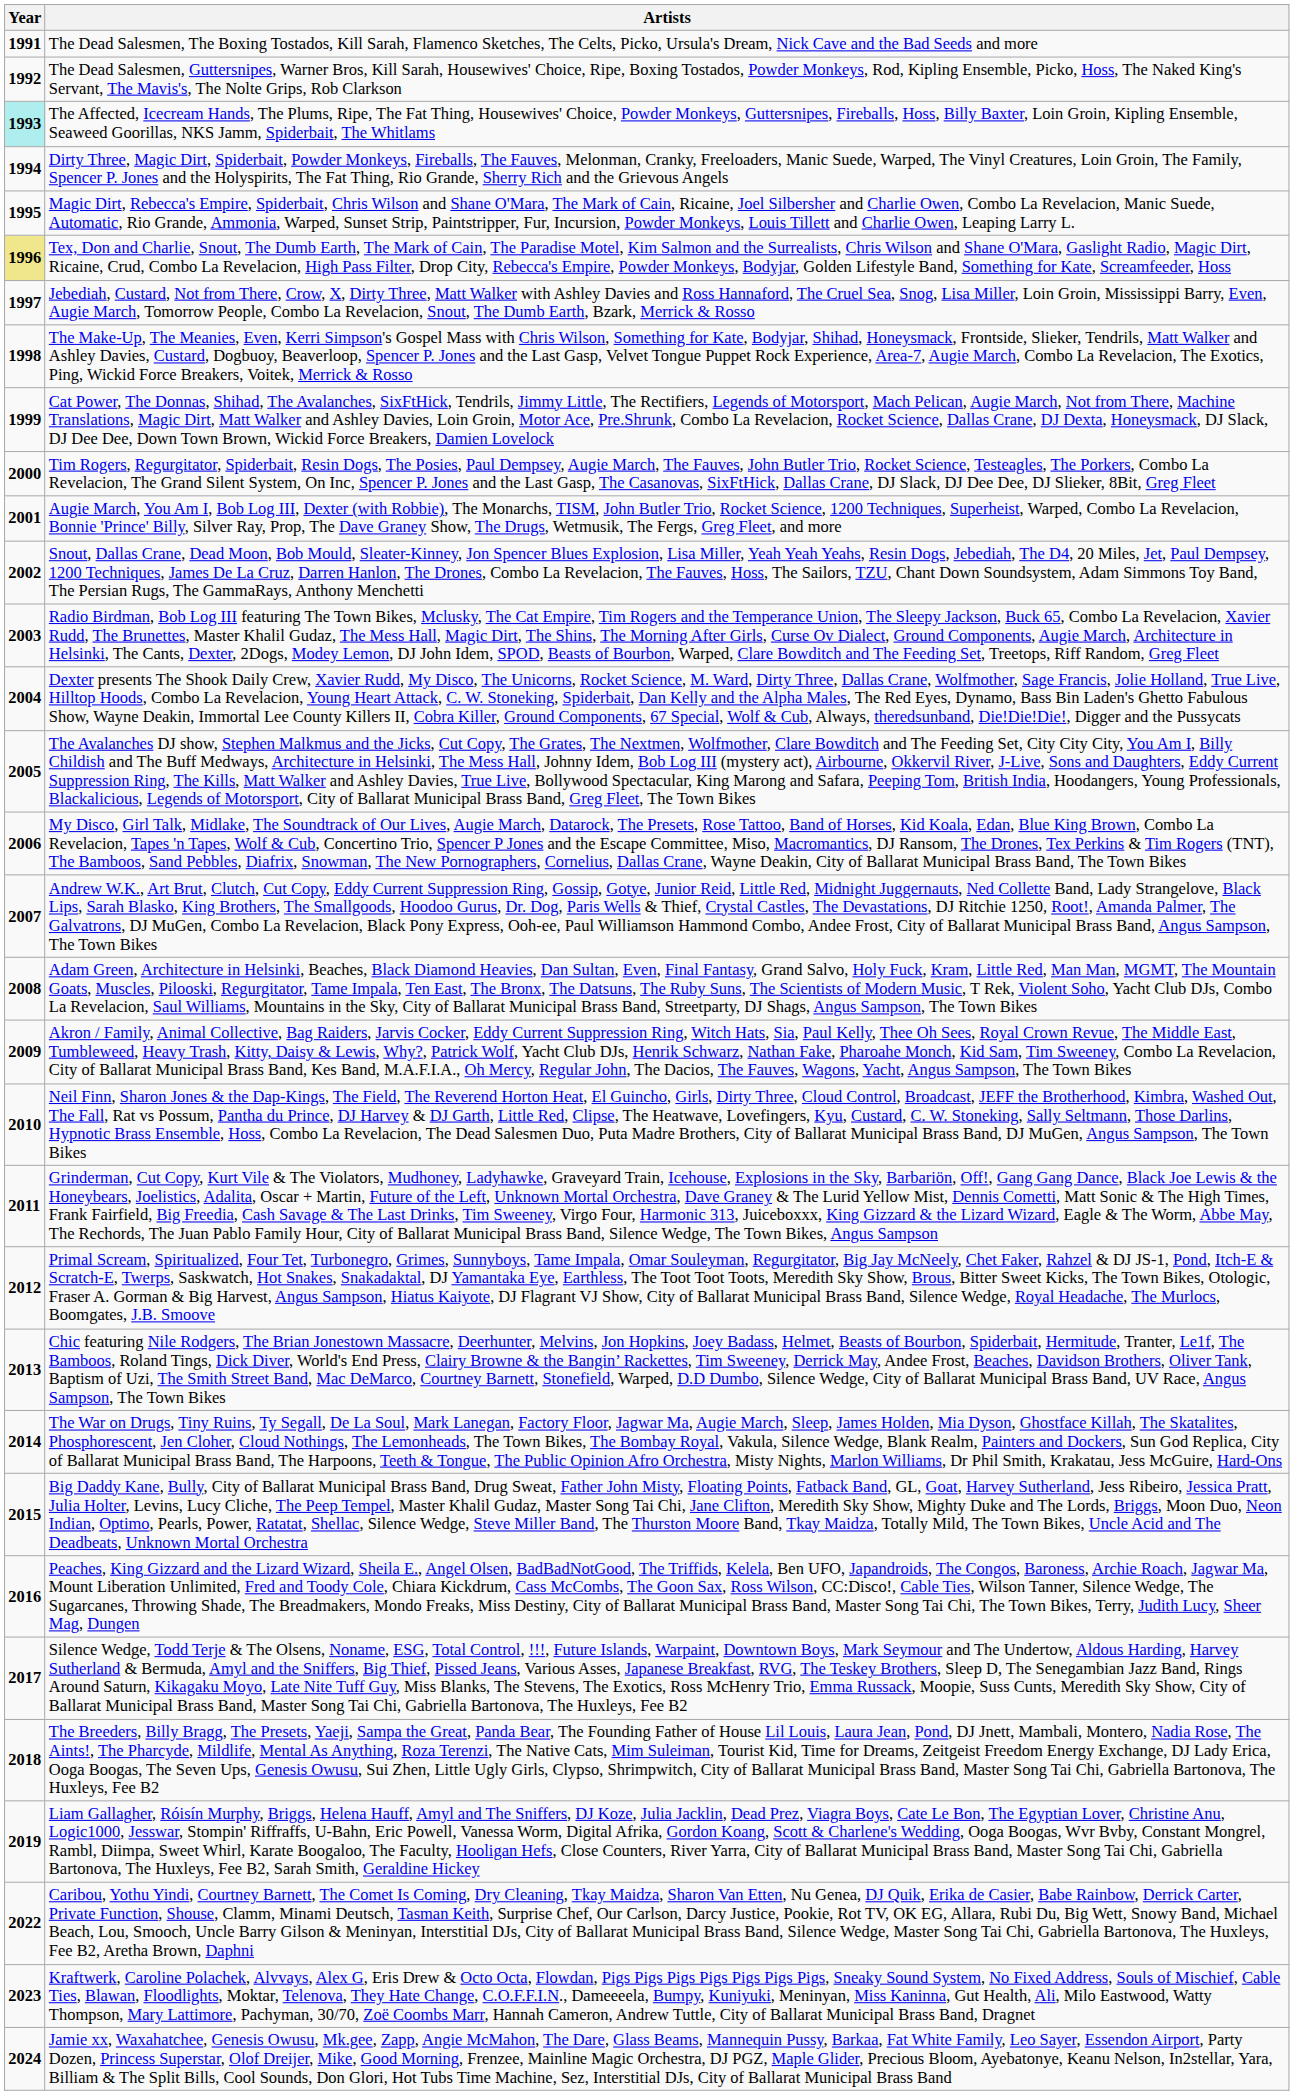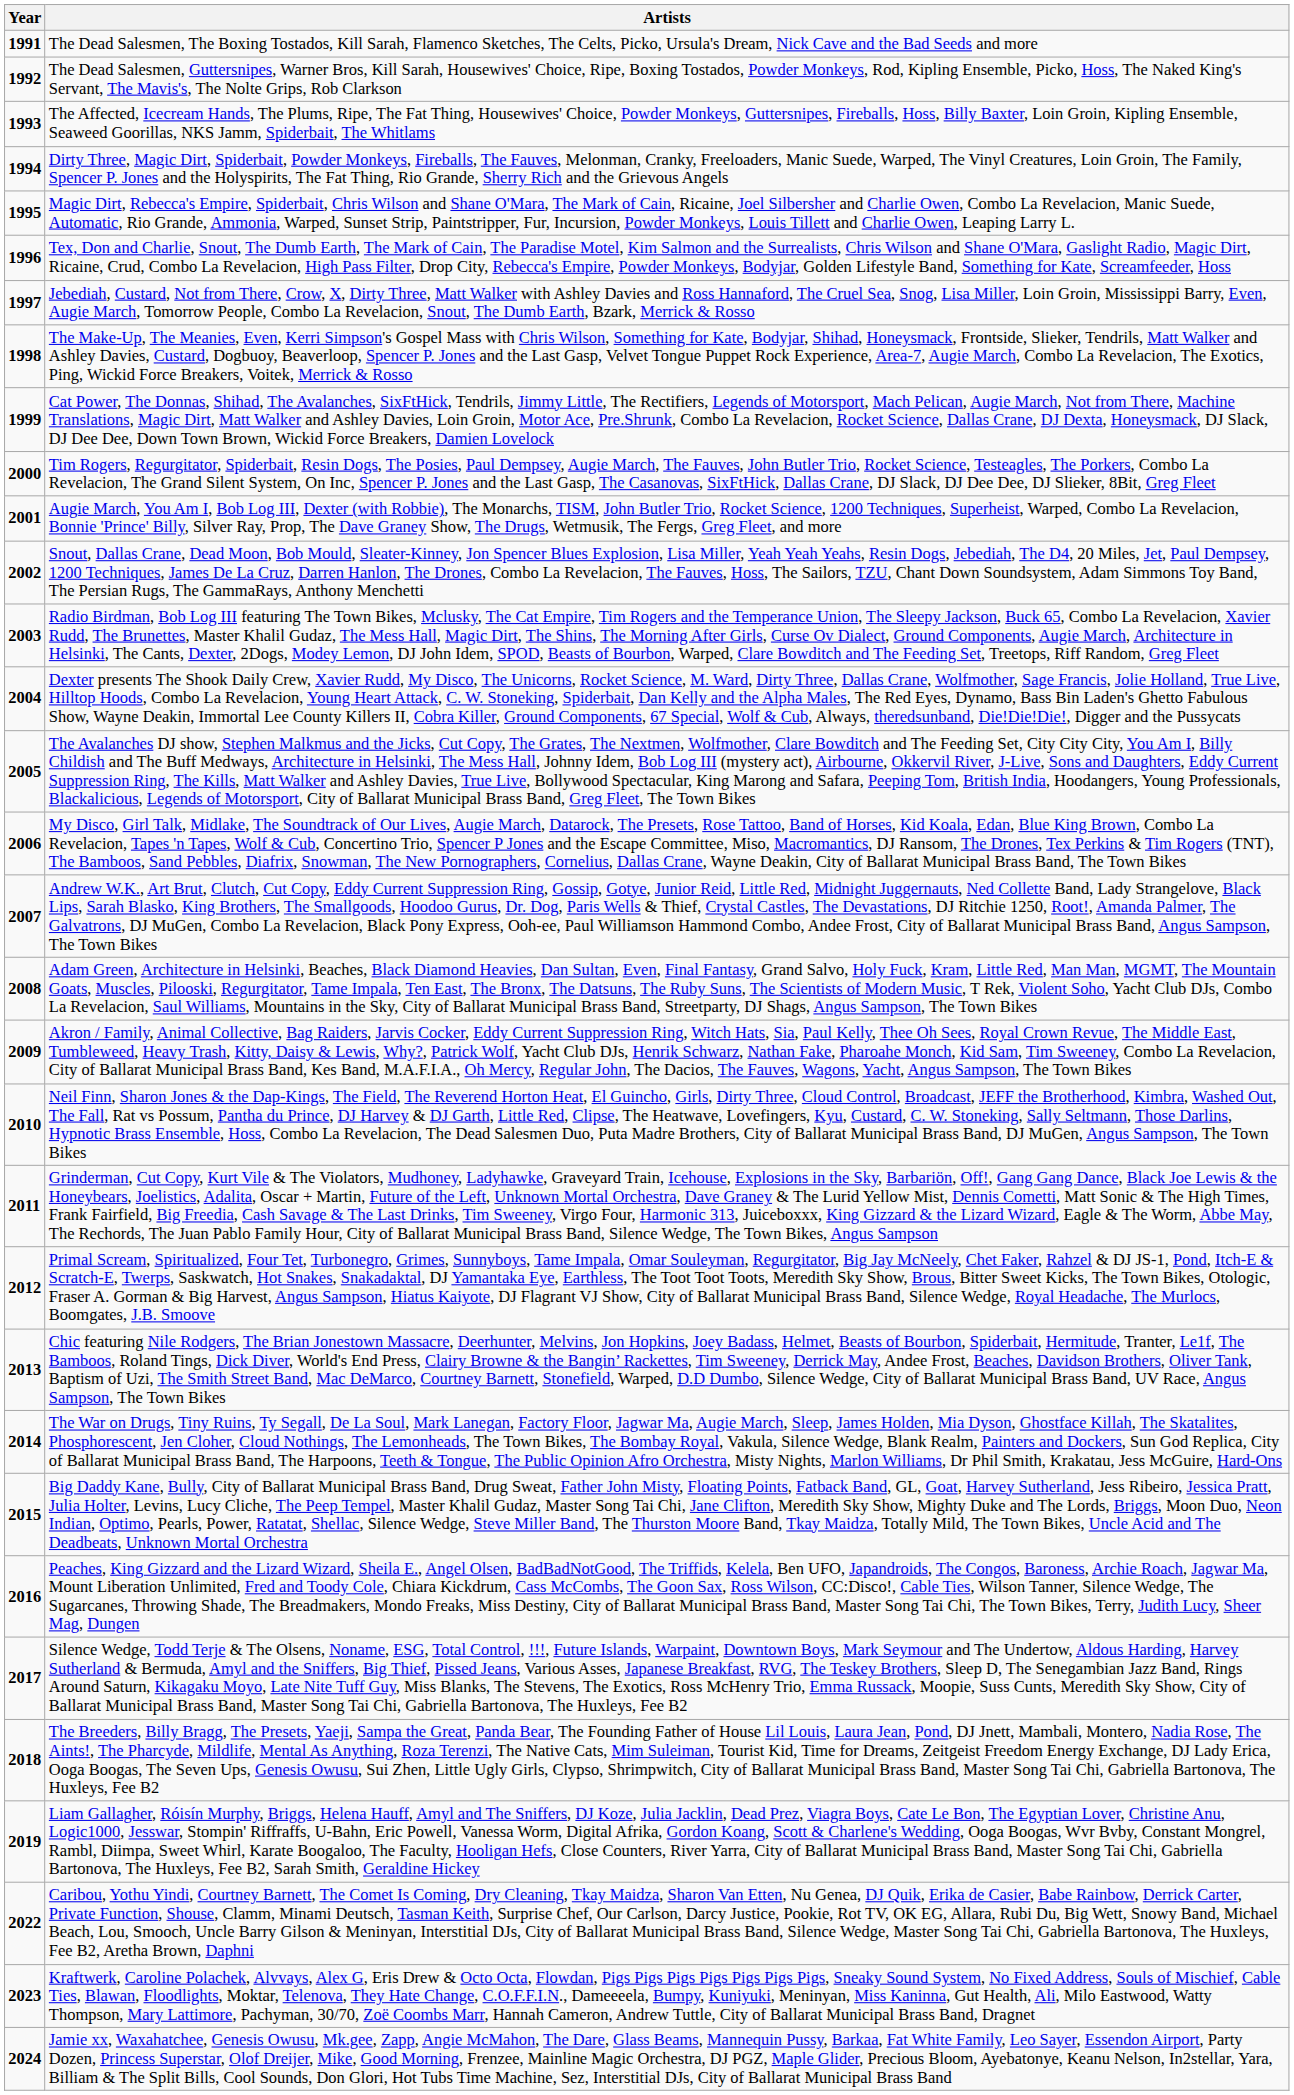(25, 123) paleturquoise background -> (25, 123) no background
(25, 257) khaki background -> (25, 257) no background
